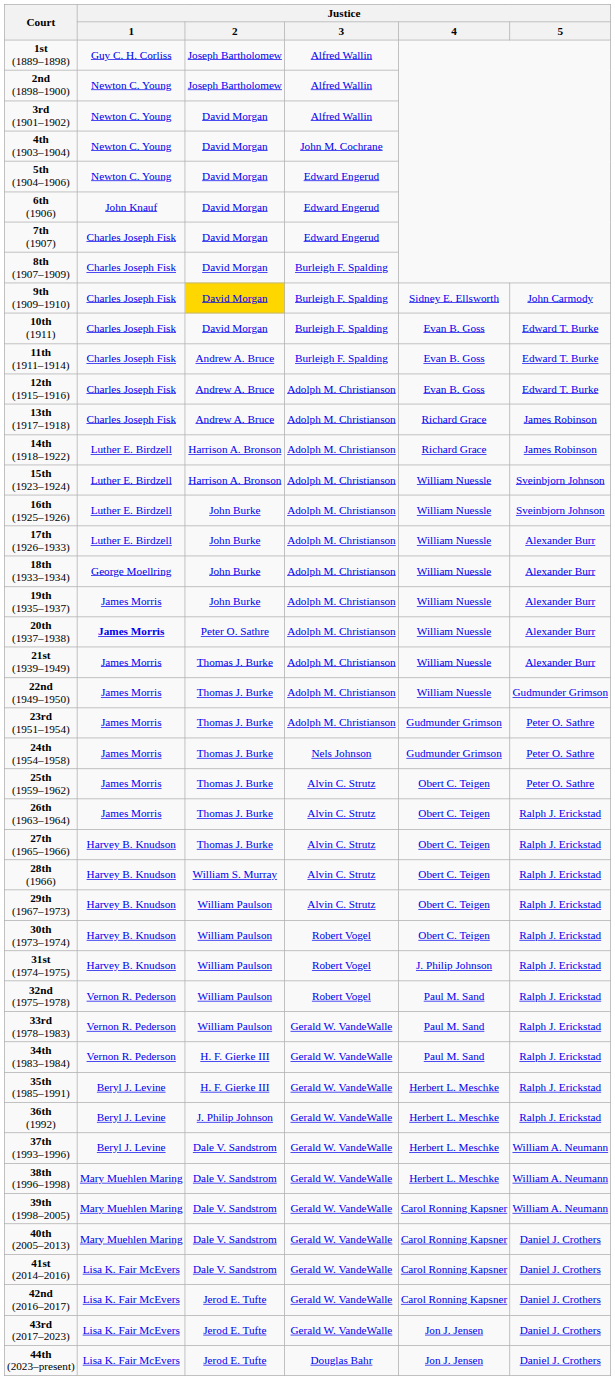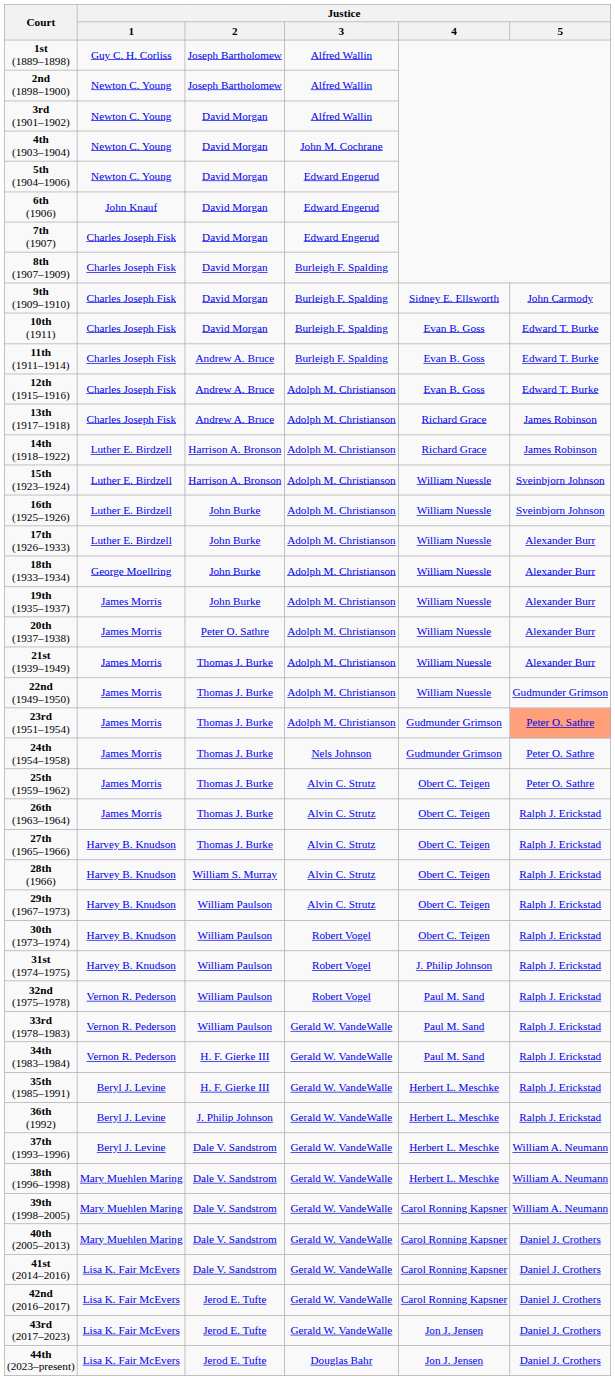(235, 298) gold background -> (235, 298) no background
(131, 632) bold -> (131, 632) normal
(560, 723) no background -> (560, 723) lightsalmon background
